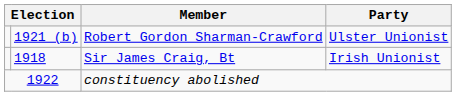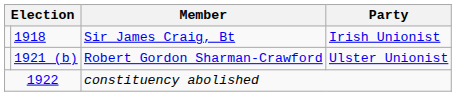rows swapped: (160, 59) <-> (203, 37)
